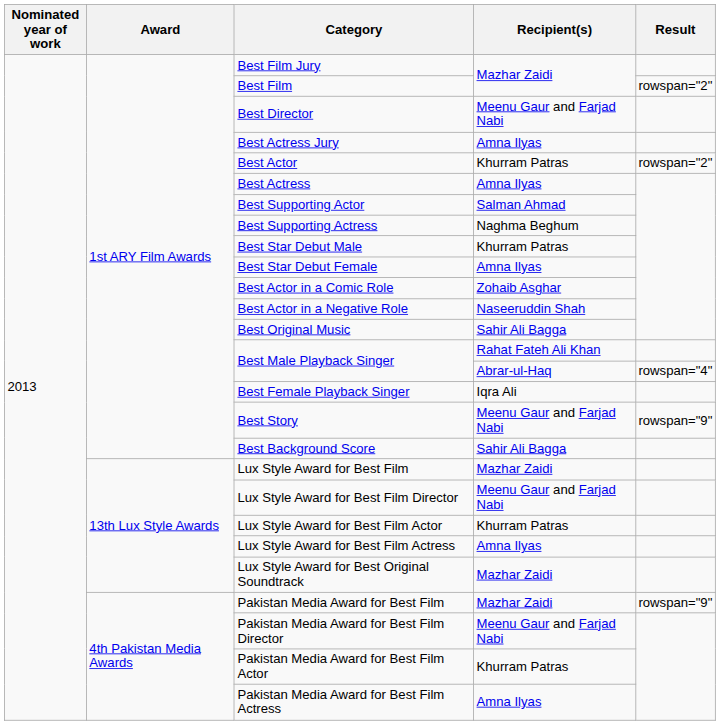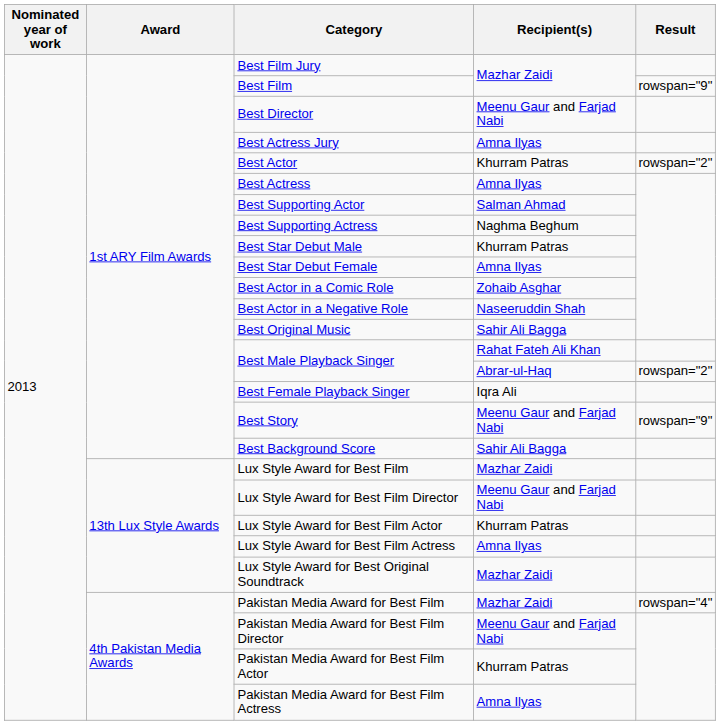(675, 86) rowspan="2" -> (675, 86) rowspan="9"
(675, 371) rowspan="4" -> (675, 371) rowspan="2"
(675, 602) rowspan="9" -> (675, 602) rowspan="4"
